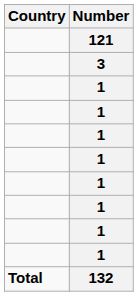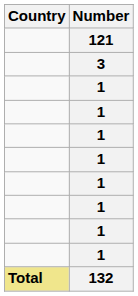(25, 278) no background -> (25, 278) khaki background
